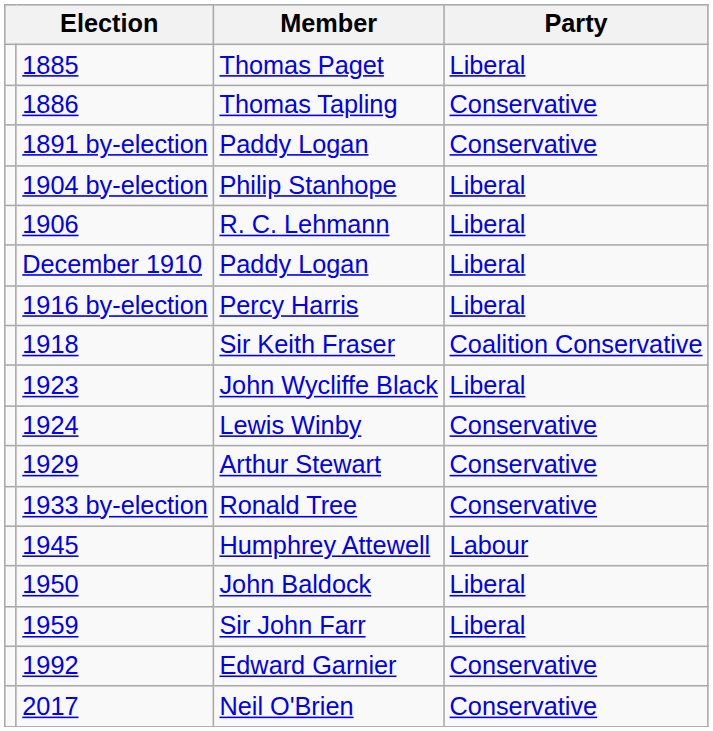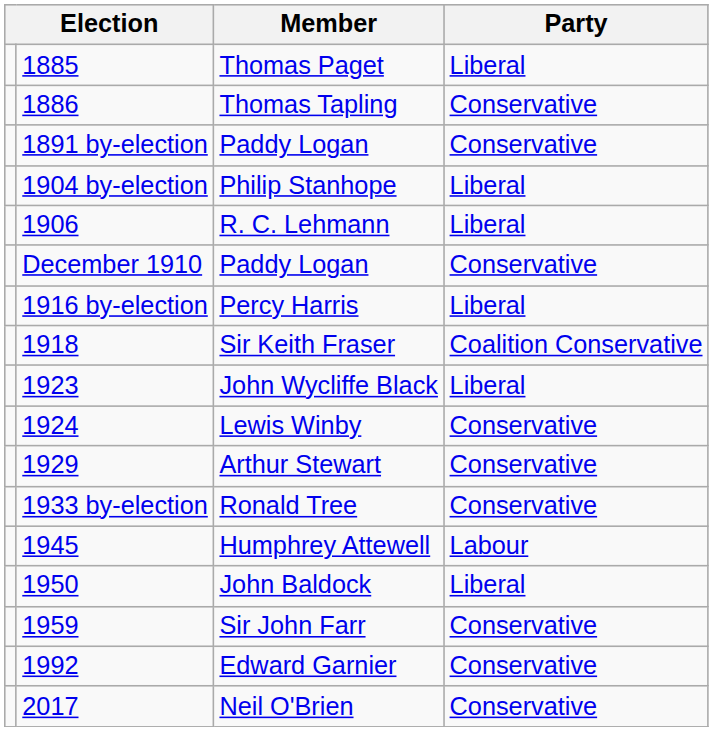(488, 265) Liberal -> (523, 265) Conservative
(488, 625) Liberal -> (523, 625) Conservative
